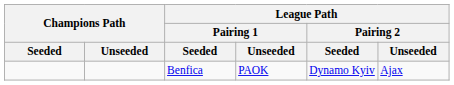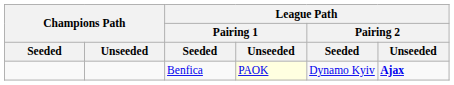(253, 70) no background -> (253, 70) lightyellow background
(391, 70) normal -> (392, 70) bold
